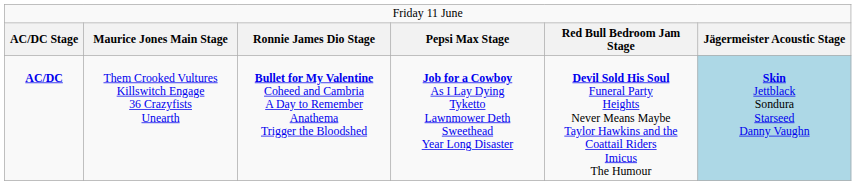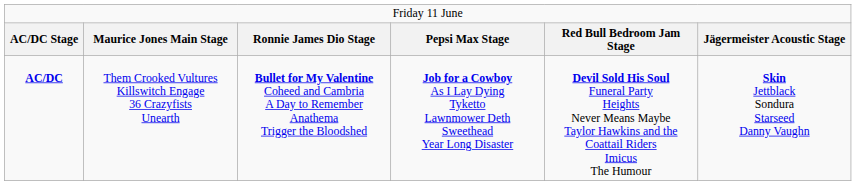(774, 104) lightblue background -> (774, 104) no background
